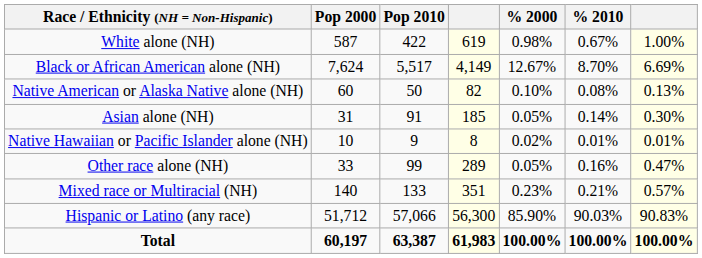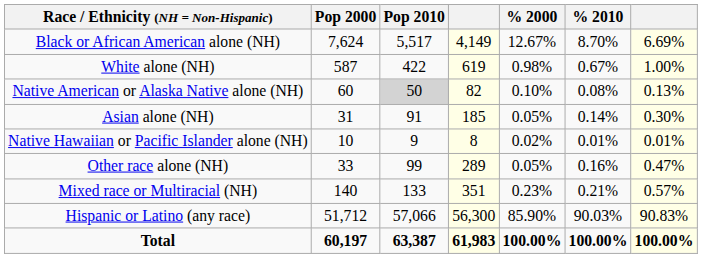rows swapped: (158, 41) <-> (158, 66)
(414, 91) no background -> (414, 91) lightgrey background
